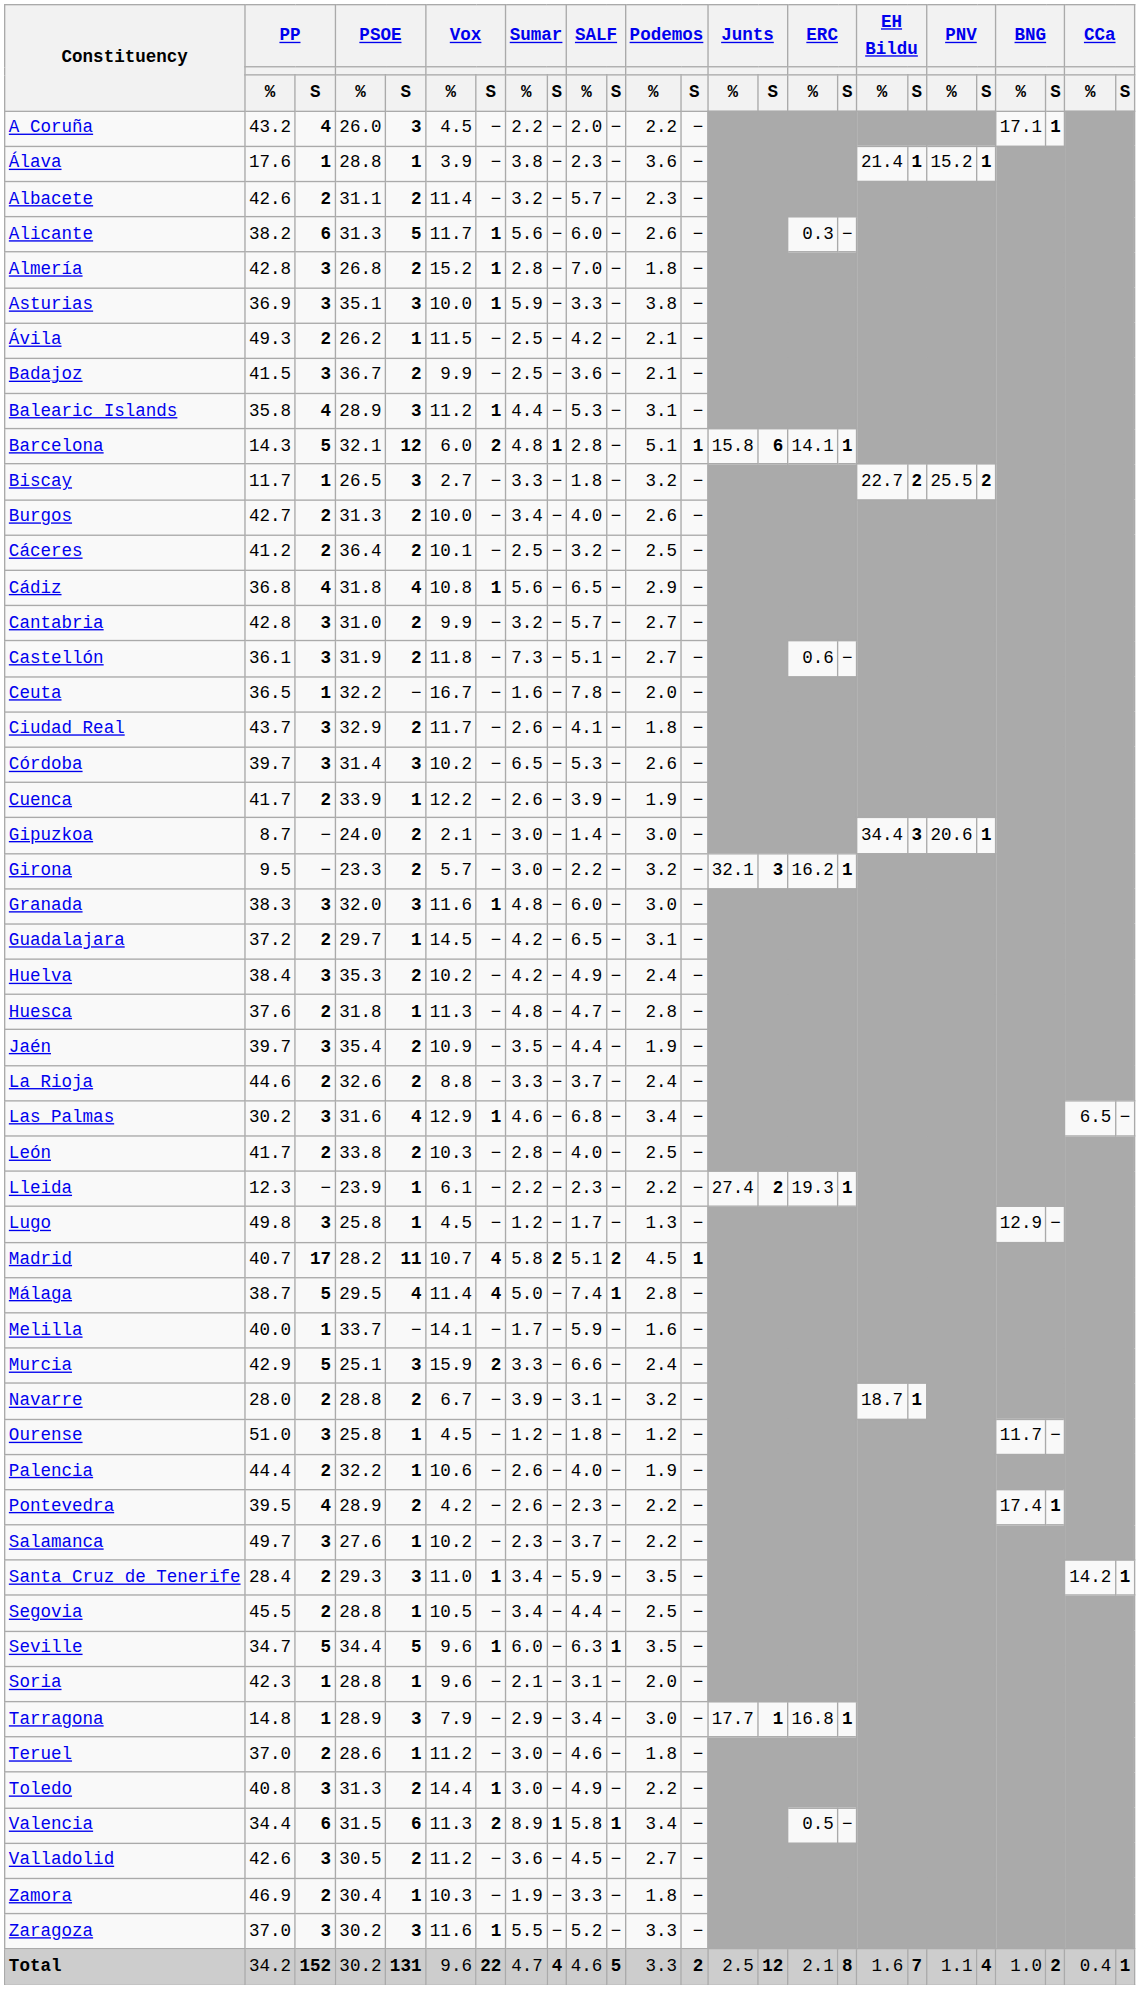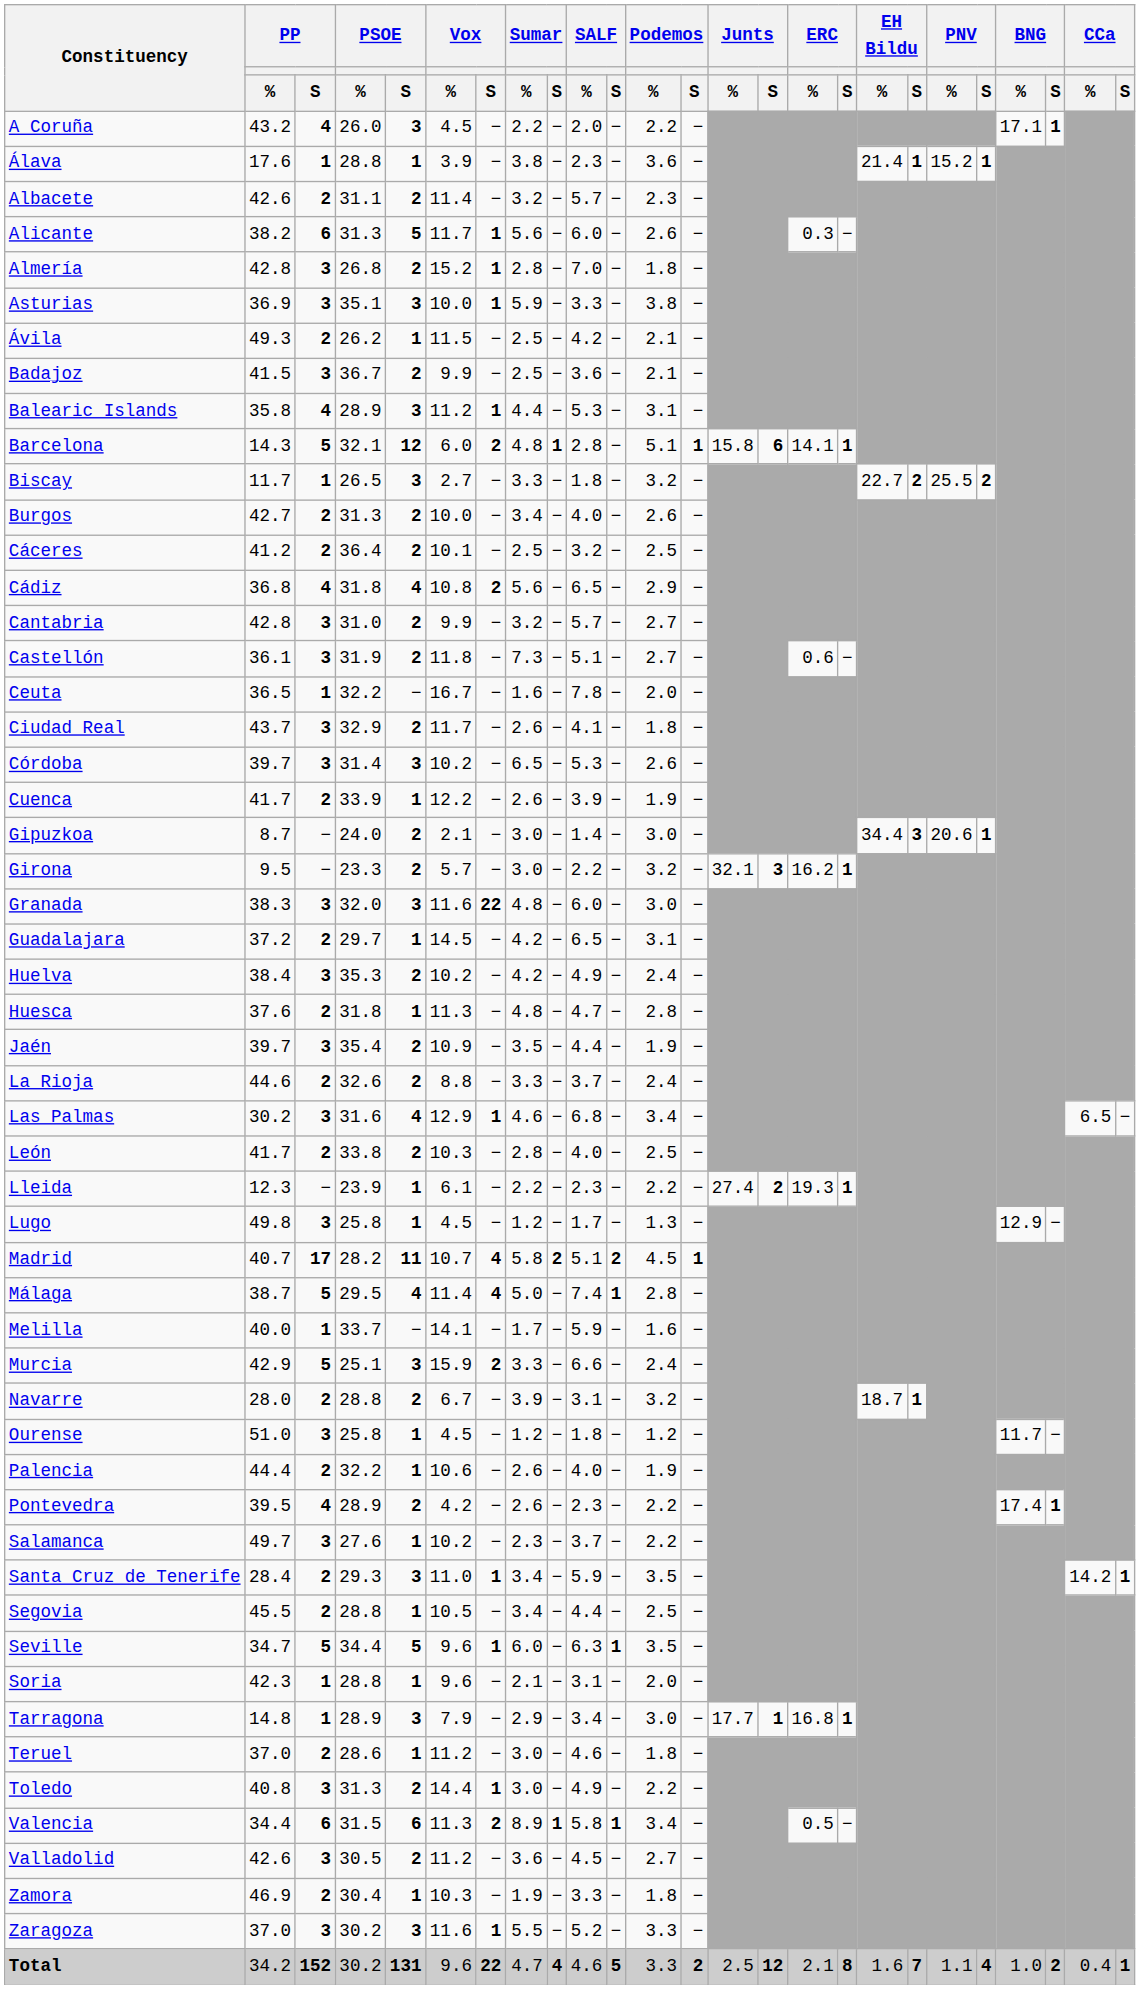(496, 587) 1 -> (496, 587) 2
(496, 906) 1 -> (491, 906) 22
